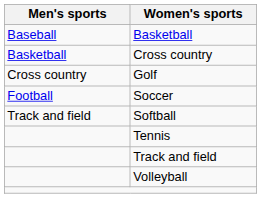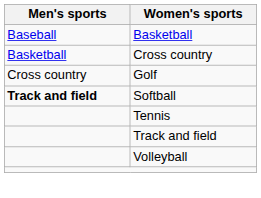- row: (153, 95)
(49, 116) normal -> (52, 95) bold
